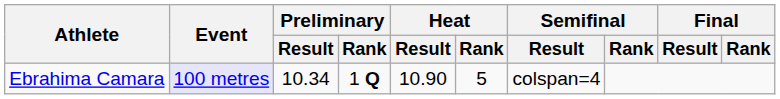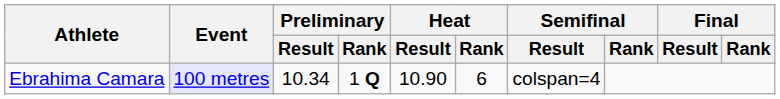(482, 79) 5 -> (482, 79) 6
